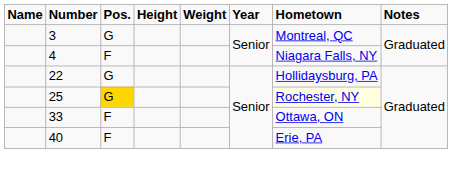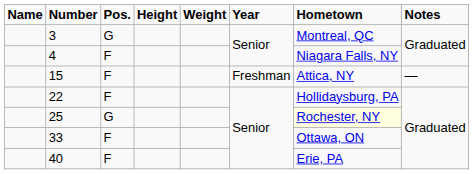+ row: (56, 76)
(109, 76) G -> (108, 96) F
(109, 96) gold background -> (109, 117) no background
